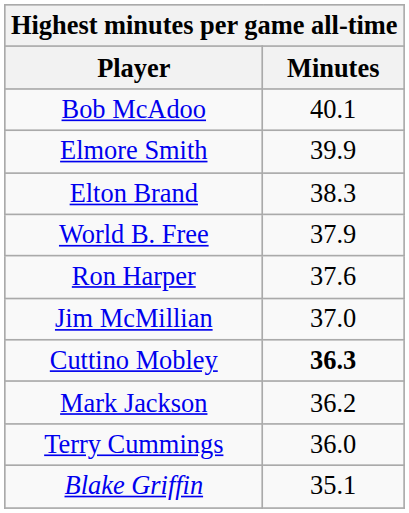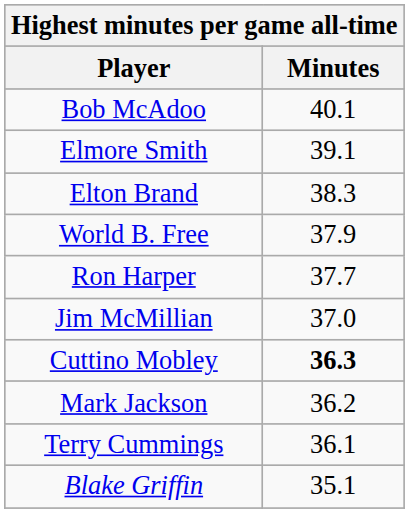(333, 151) 39.9 -> (333, 151) 39.1
(333, 276) 37.6 -> (333, 276) 37.7
(333, 444) 36.0 -> (333, 444) 36.1
